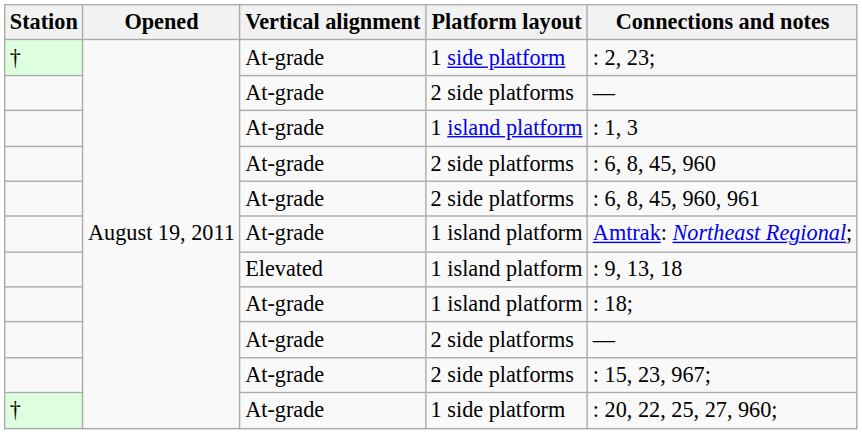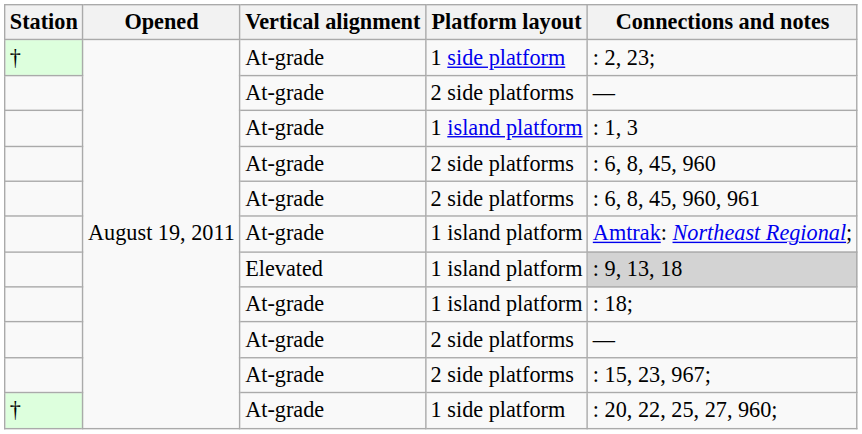(638, 269) no background -> (638, 269) lightgrey background
